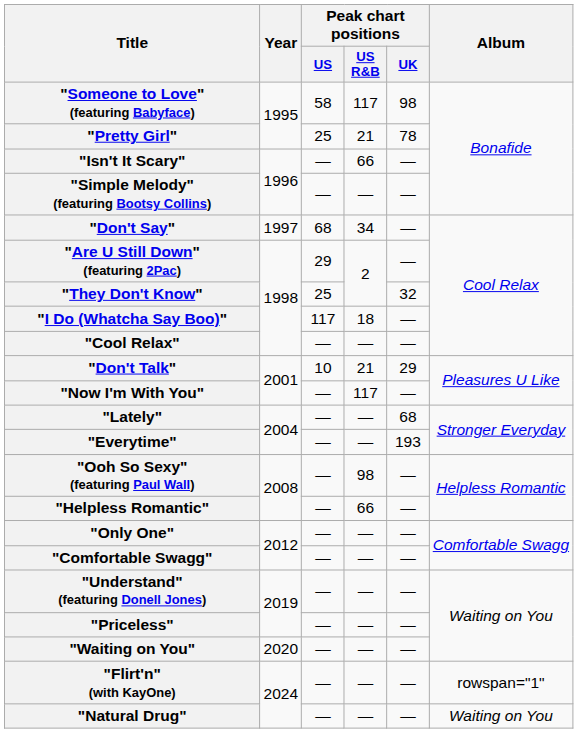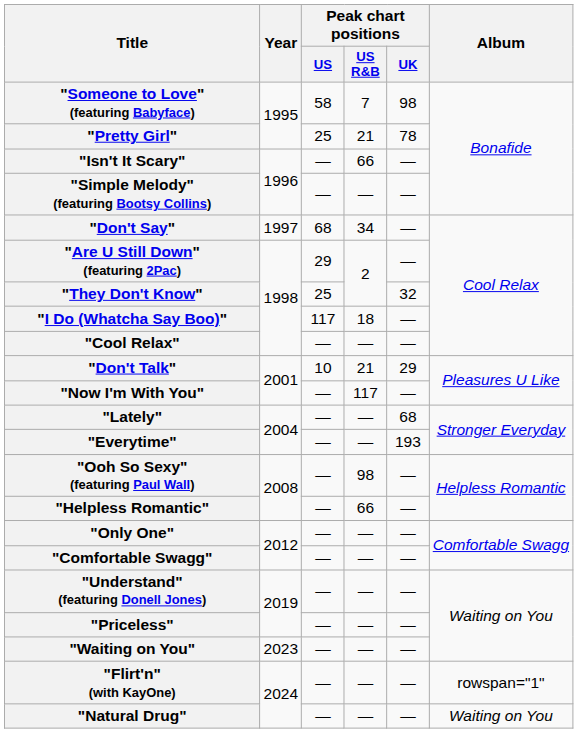(365, 102) 117 -> (365, 102) 7
(281, 649) 2020 -> (281, 649) 2023
